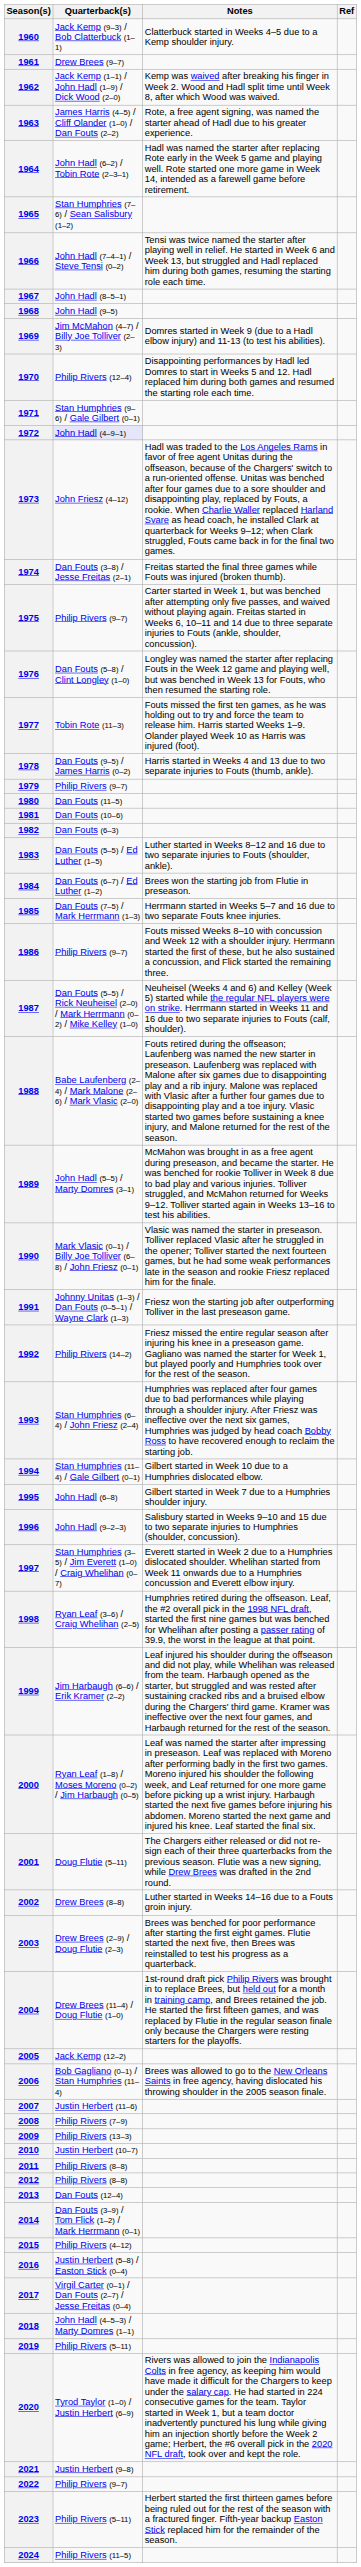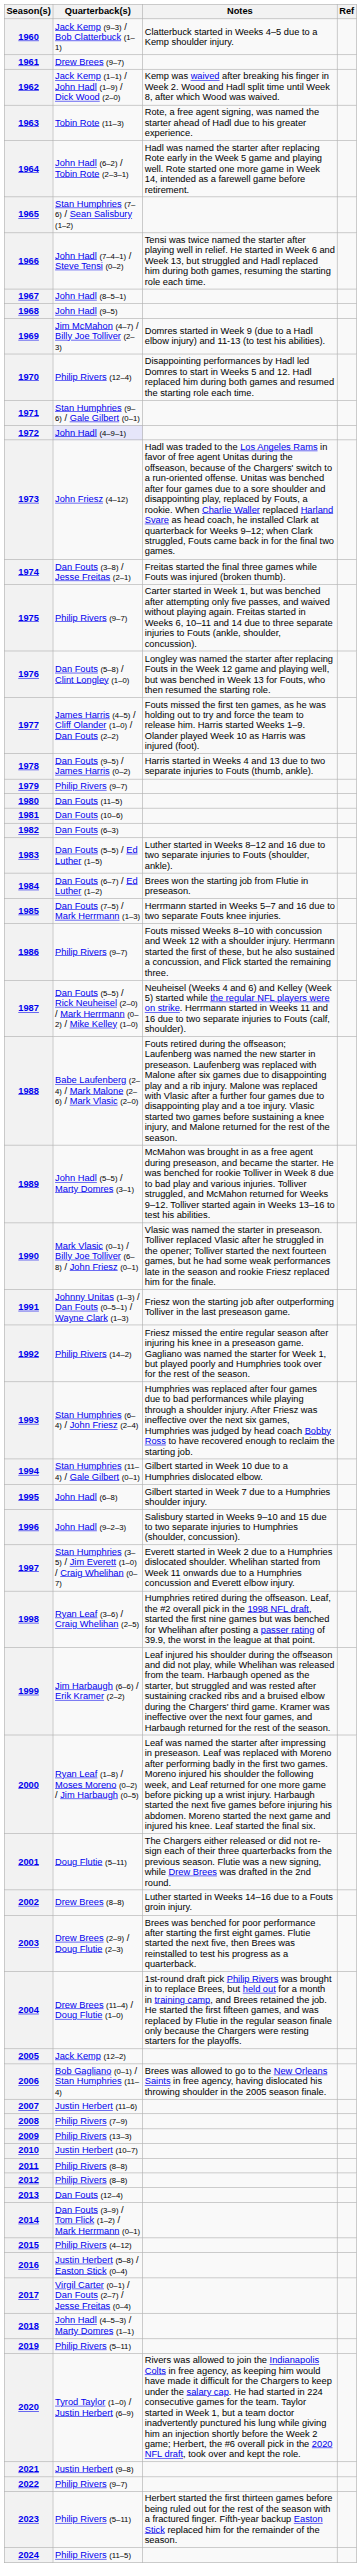(95, 122) James Harris (4–5) / Cliff Olander (1–0) / Dan Fouts (2–2) -> (89, 122) Tobin Rote (11–3)
(89, 725) Tobin Rote (11–3) -> (95, 725) James Harris (4–5) / Cliff Olander (1–0) / Dan Fouts (2–2)
